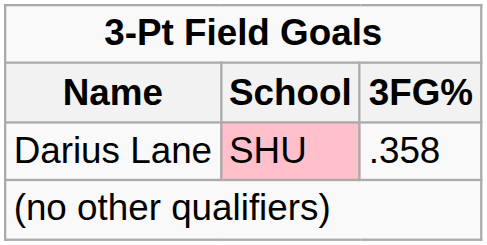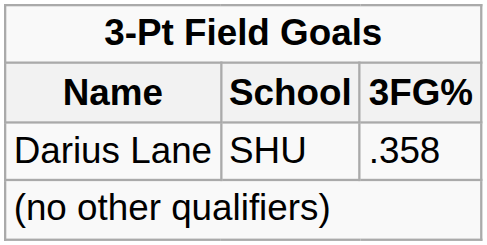(268, 150) pink background -> (268, 150) no background
